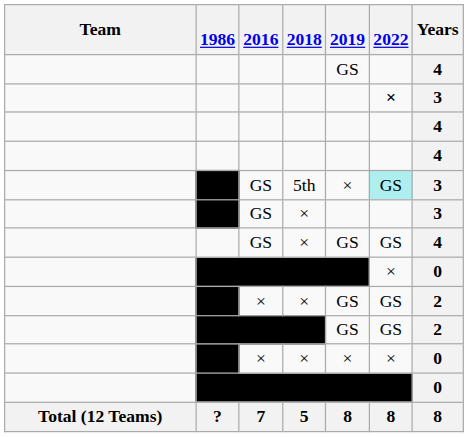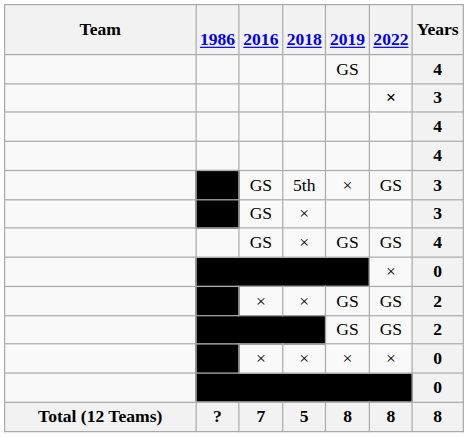(391, 184) paleturquoise background -> (391, 184) no background
